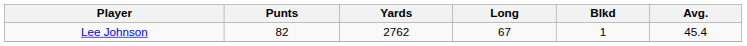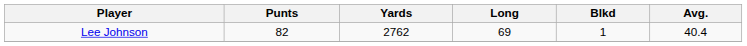(505, 32) 67 -> (505, 32) 69
(696, 32) 45.4 -> (696, 32) 40.4
